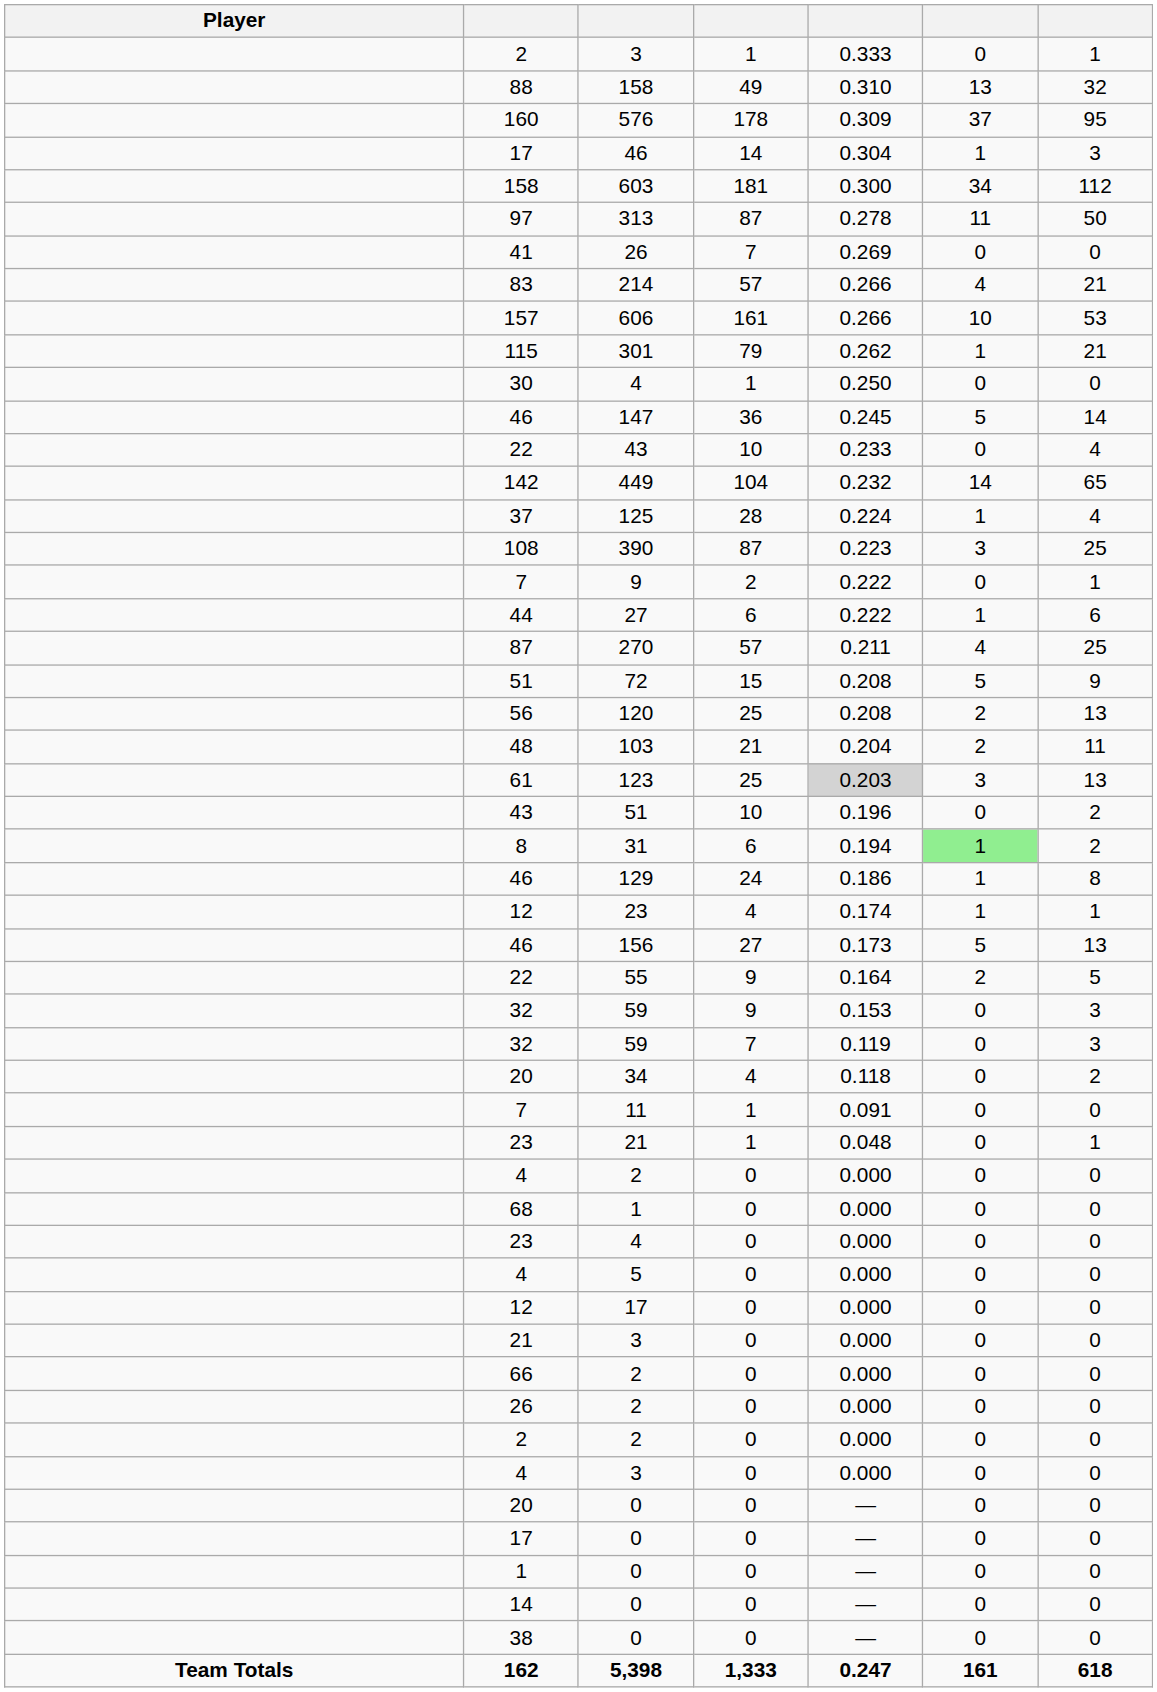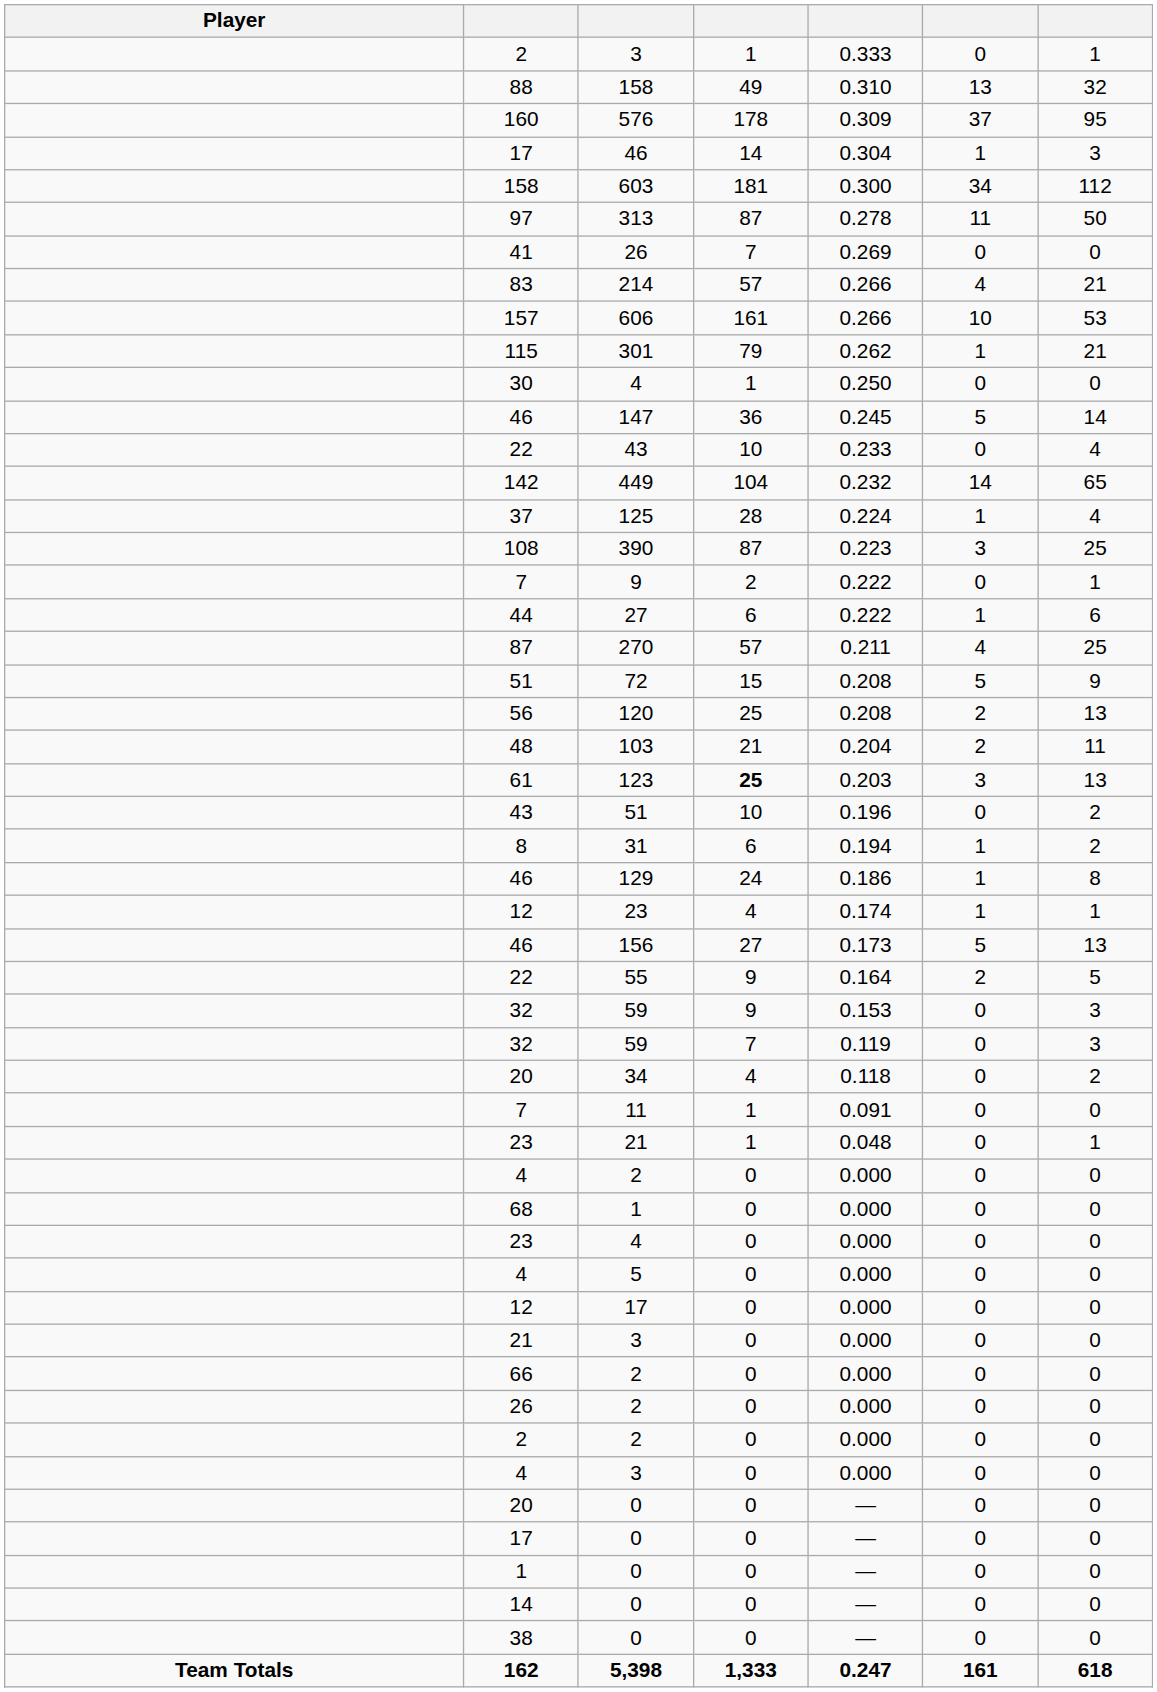(751, 779) normal -> (751, 779) bold
(866, 779) lightgrey background -> (866, 779) no background
(980, 845) lightgreen background -> (980, 845) no background
